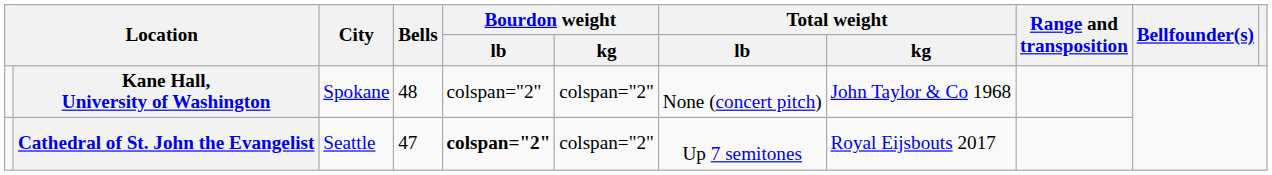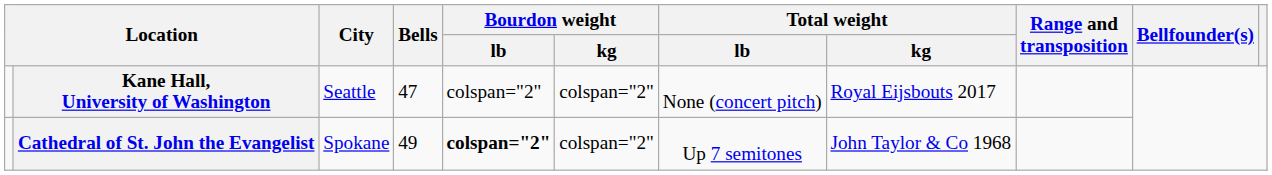(356, 91) Spokane -> (349, 91) Seattle
(408, 91) 48 -> (408, 91) 47
(921, 91) John Taylor & Co 1968 -> (913, 91) Royal Eijsbouts 2017
(349, 143) Seattle -> (356, 143) Spokane
(408, 143) 47 -> (408, 143) 49
(913, 143) Royal Eijsbouts 2017 -> (921, 143) John Taylor & Co 1968
